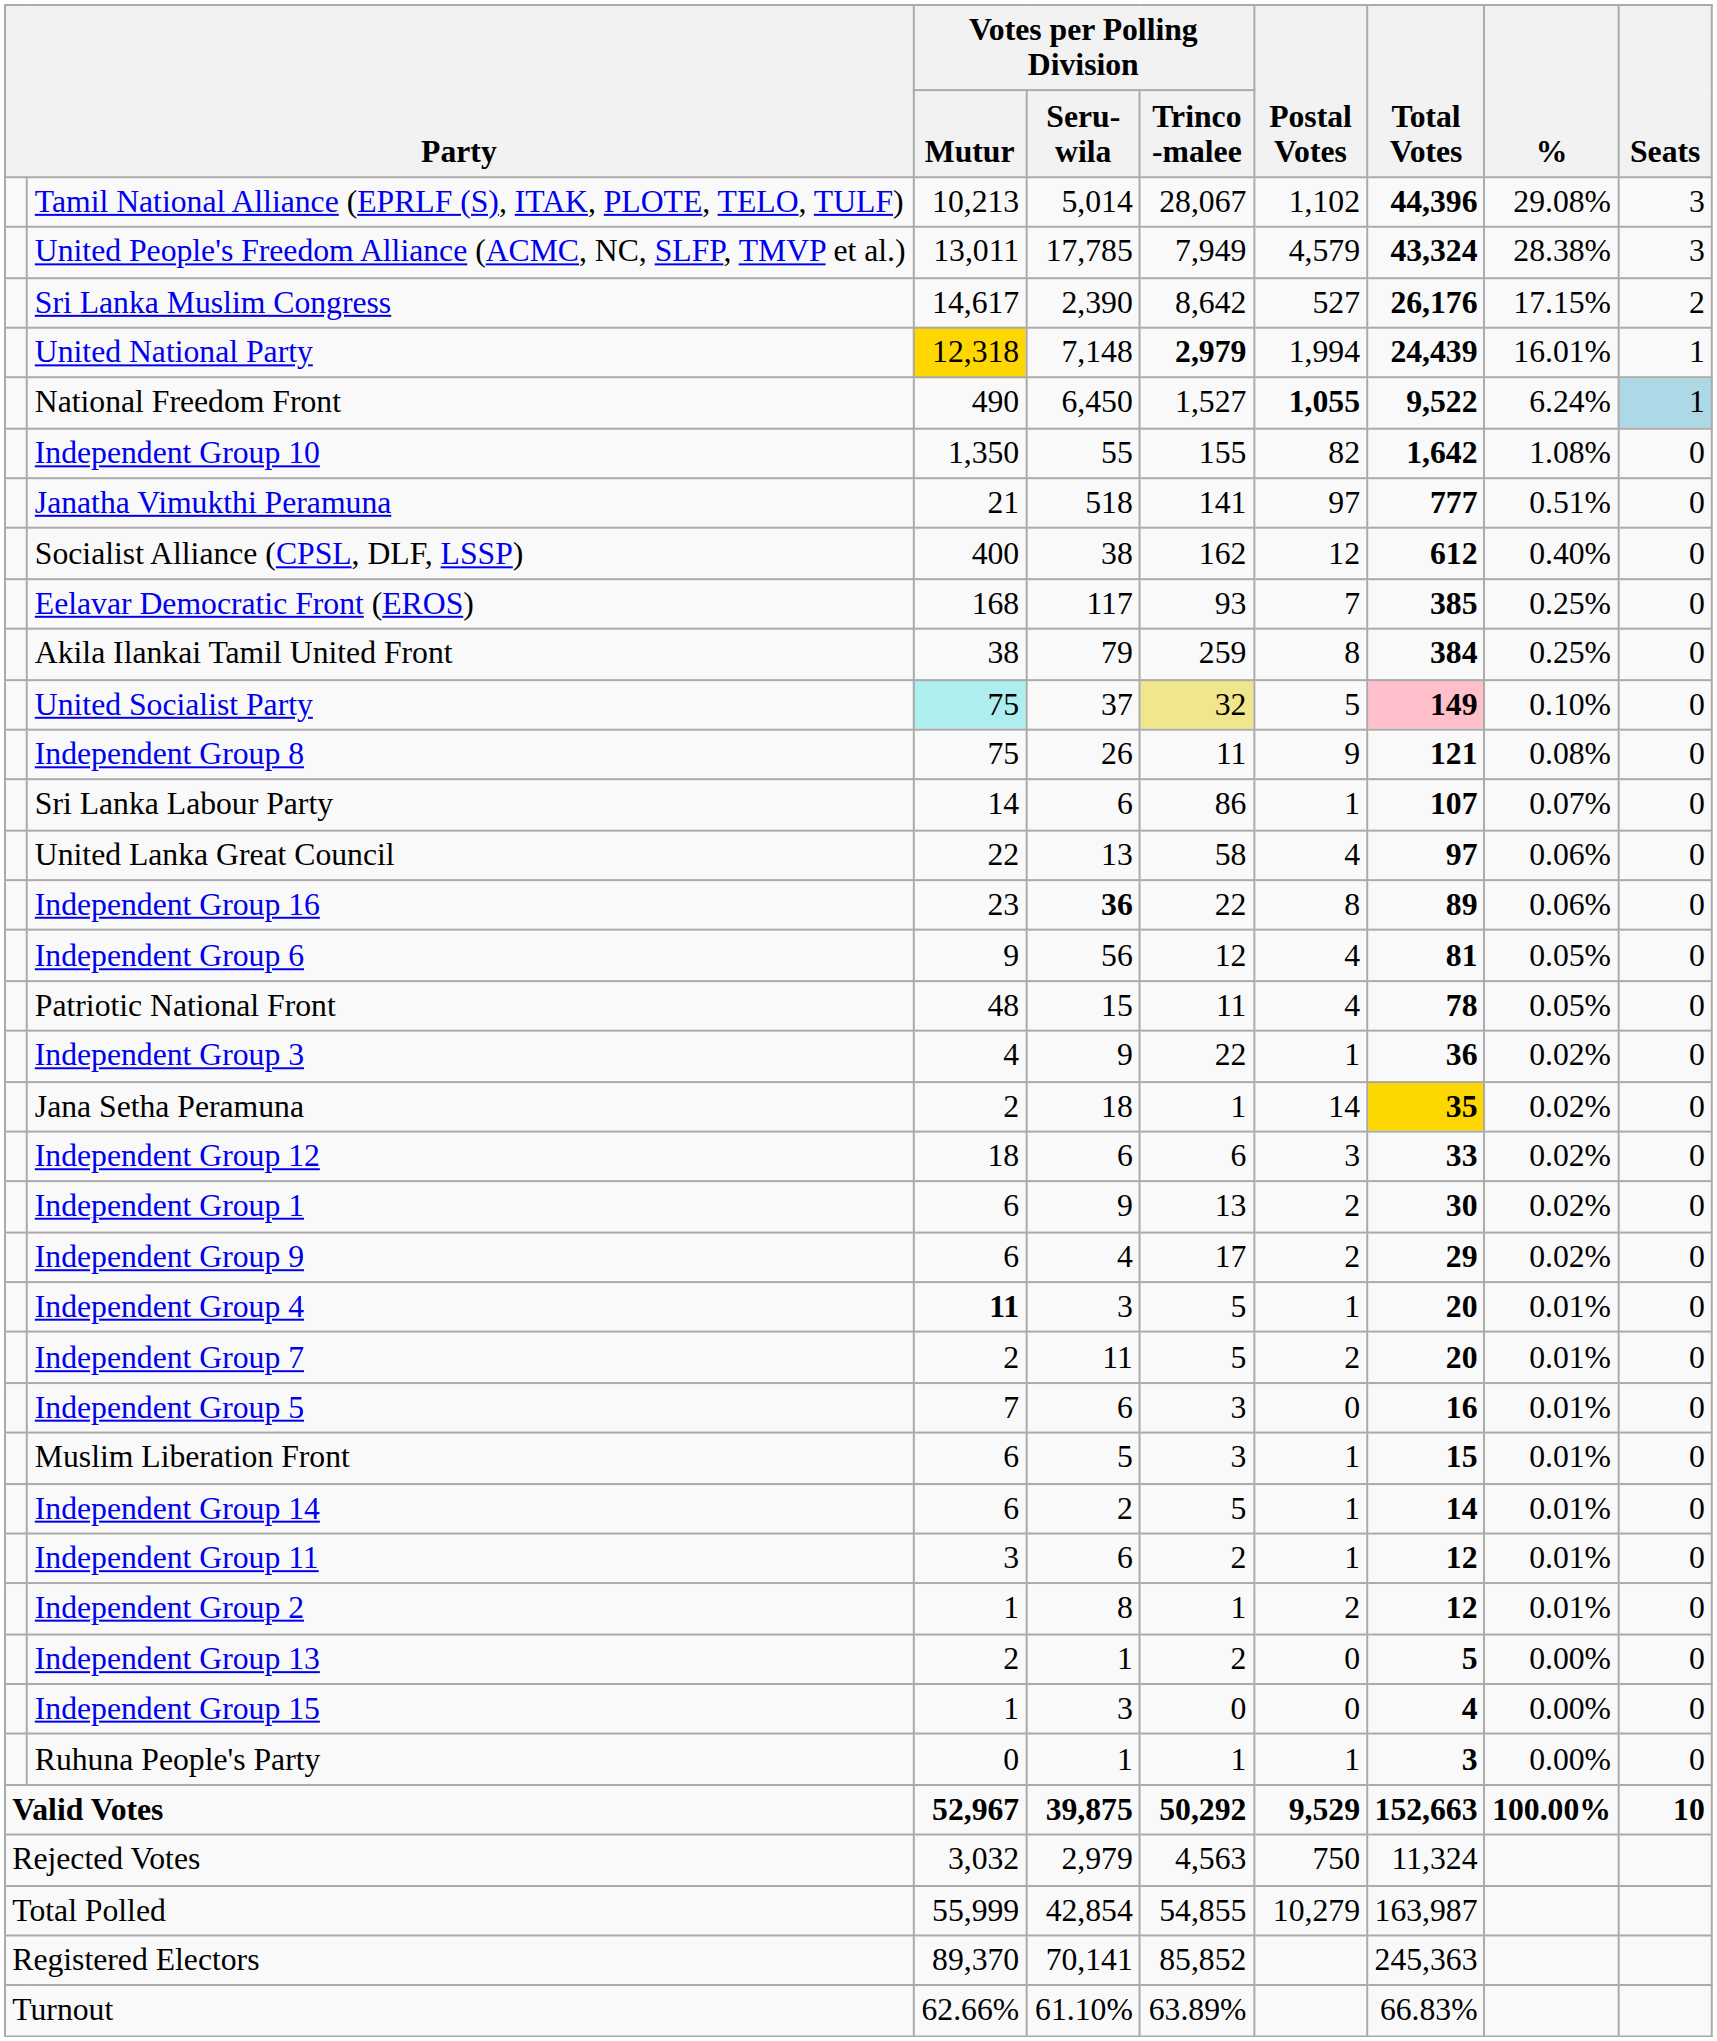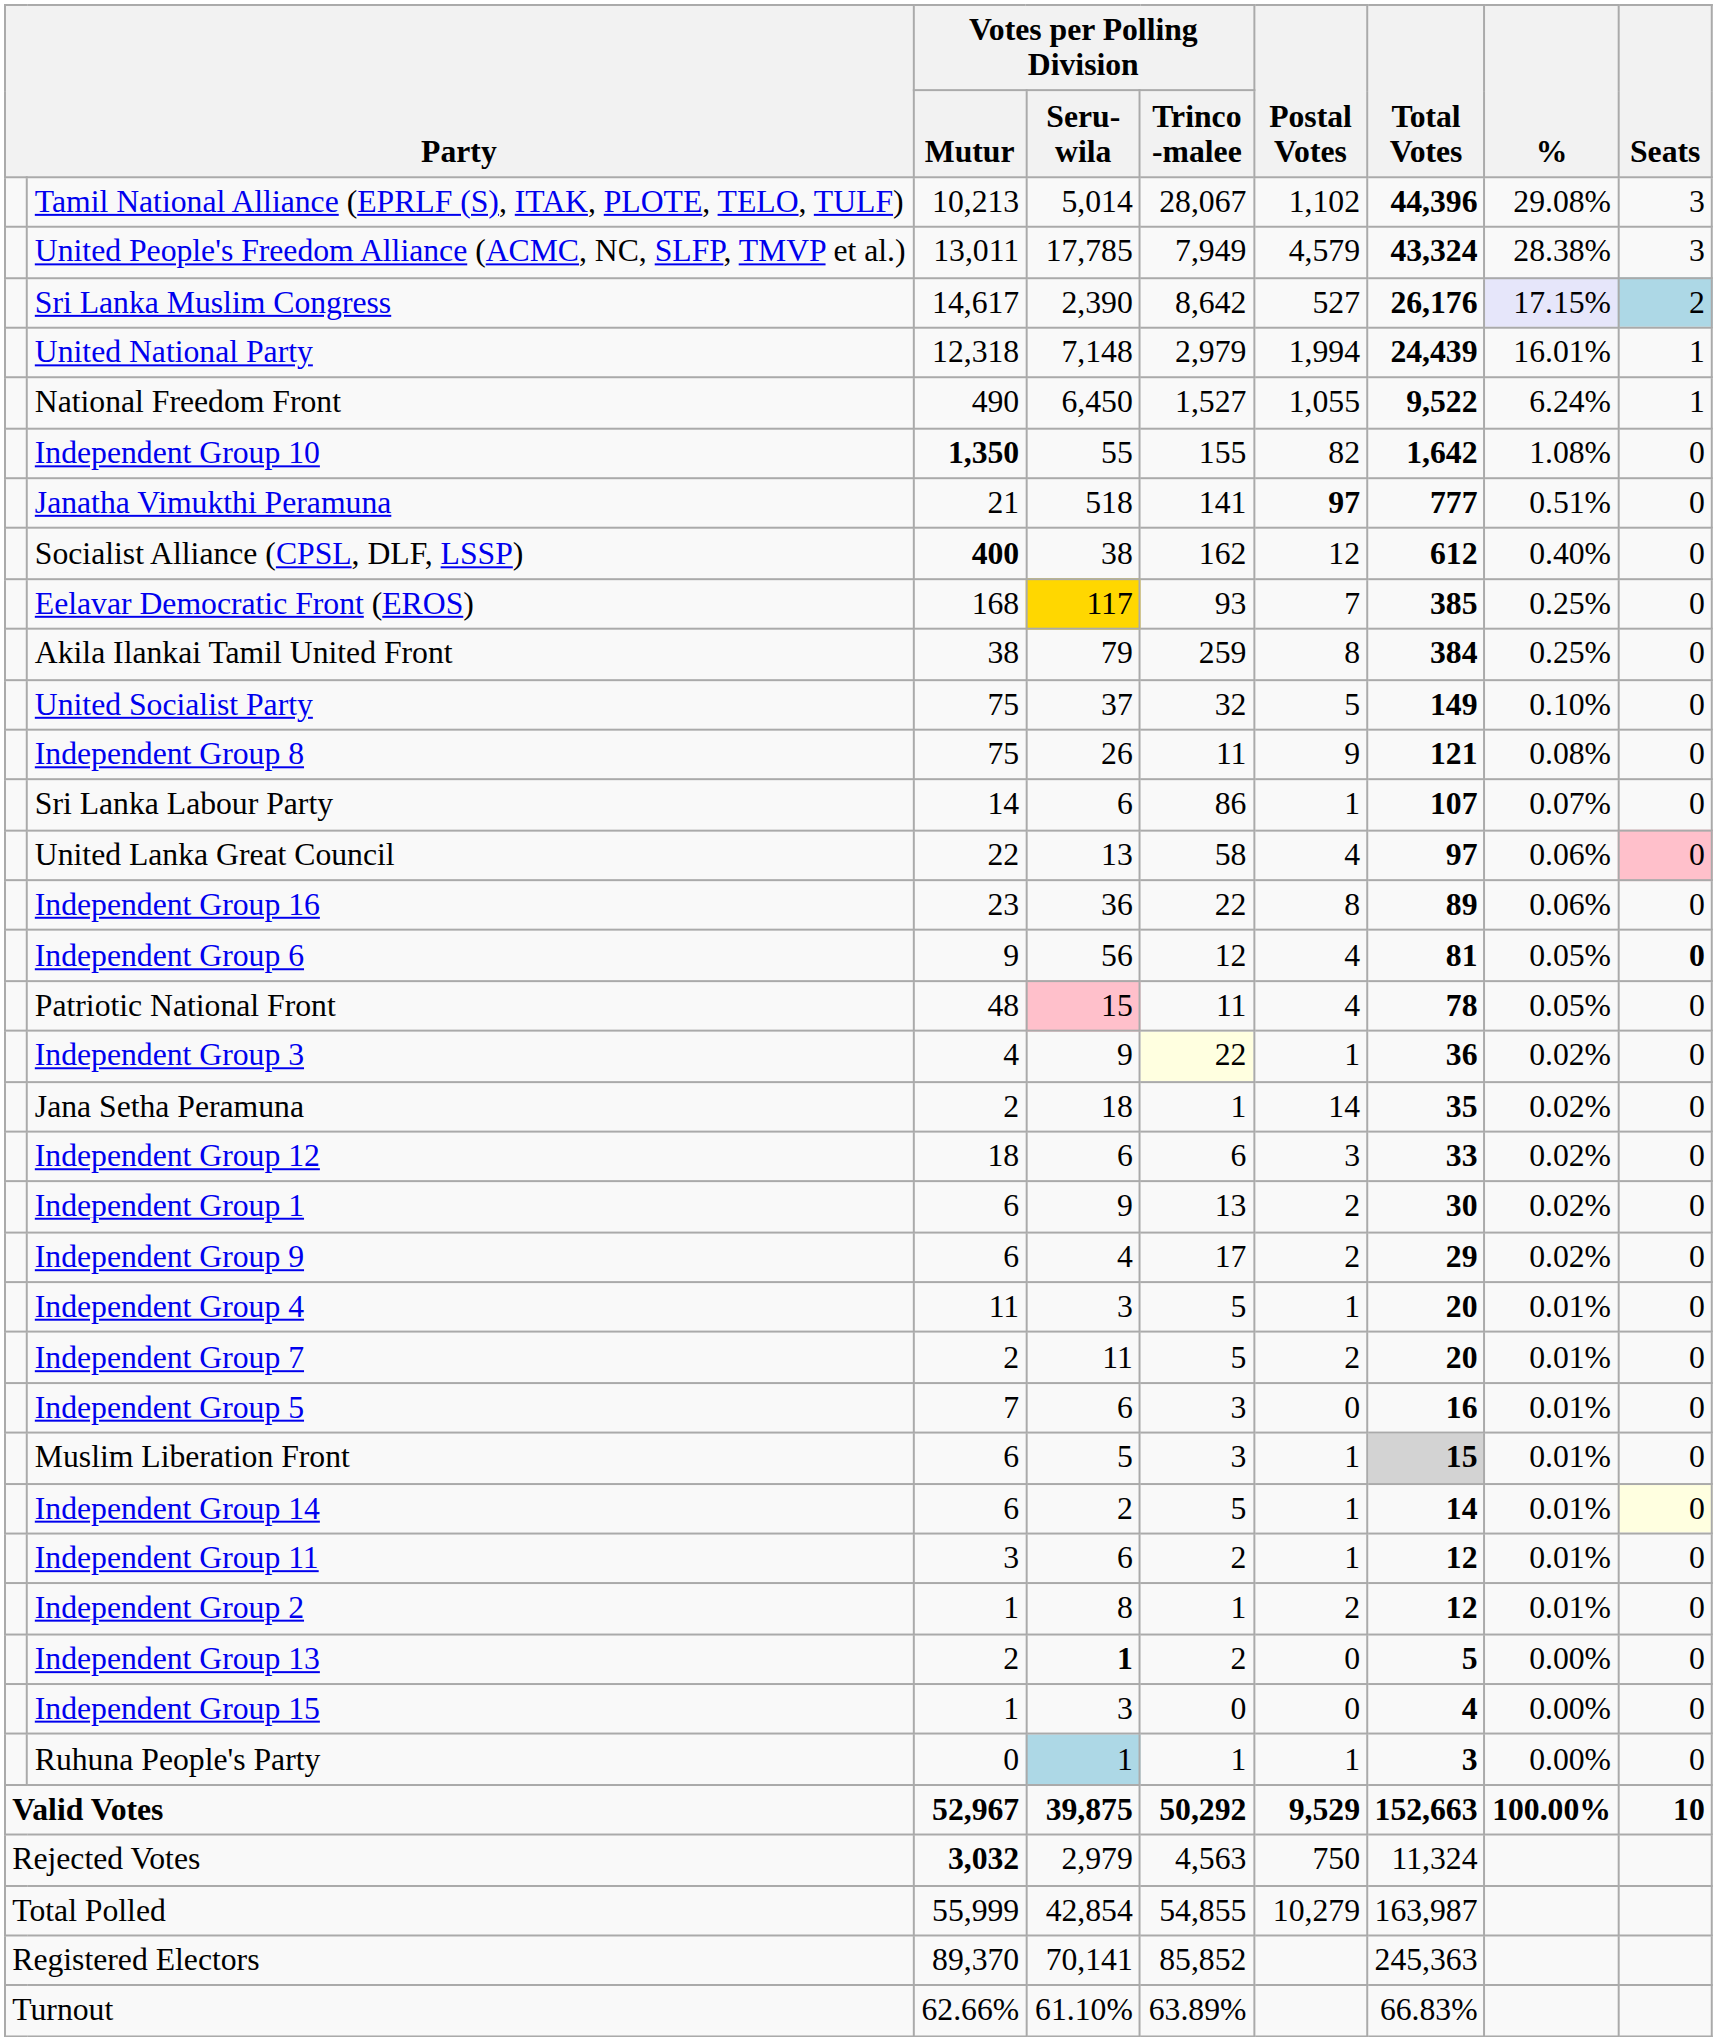(1562, 301) no background -> (1562, 301) lavender background
(1697, 301) no background -> (1697, 301) lightblue background
(976, 352) gold background -> (976, 352) no background
(1211, 352) bold -> (1211, 352) normal
(1324, 402) bold -> (1324, 402) normal
(1697, 402) lightblue background -> (1697, 402) no background
(984, 452) normal -> (984, 452) bold
(1344, 502) normal -> (1344, 502) bold
(995, 553) normal -> (995, 553) bold
(1110, 603) no background -> (1110, 603) gold background
(1003, 703) paleturquoise background -> (1003, 703) no background
(1231, 703) khaki background -> (1231, 703) no background
(1454, 703) pink background -> (1454, 703) no background
(1697, 854) no background -> (1697, 854) pink background
(1117, 904) bold -> (1117, 904) normal
(1697, 955) normal -> (1697, 955) bold
(1117, 1005) no background -> (1117, 1005) pink background
(1231, 1055) no background -> (1231, 1055) lightyellow background
(1462, 1105) gold background -> (1462, 1105) no background
(1004, 1306) bold -> (1004, 1306) normal
(1462, 1457) no background -> (1462, 1457) lightgrey background
(1697, 1507) no background -> (1697, 1507) lightyellow background
(1125, 1658) normal -> (1125, 1658) bold
(1125, 1758) no background -> (1125, 1758) lightblue background
(984, 1859) normal -> (984, 1859) bold
